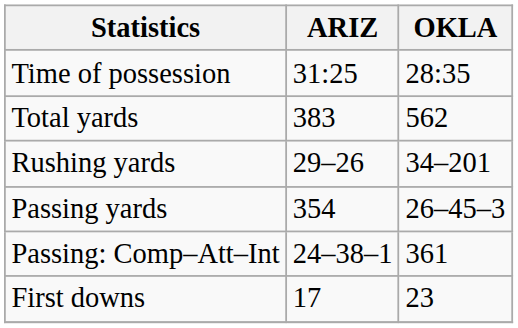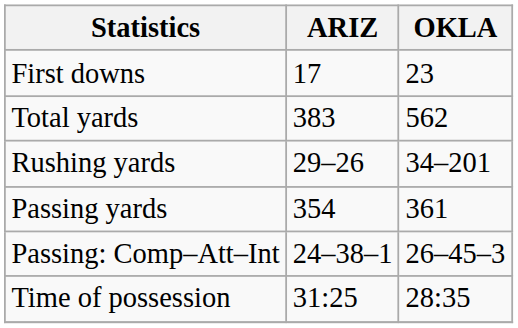rows swapped: (78, 298) <-> (121, 72)
(455, 208) 26–45–3 -> (427, 208) 361
(427, 253) 361 -> (455, 253) 26–45–3
